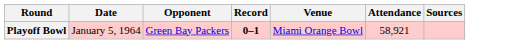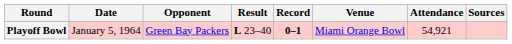+ column: (253, 13)
(395, 30) 58,921 -> (437, 30) 54,921
